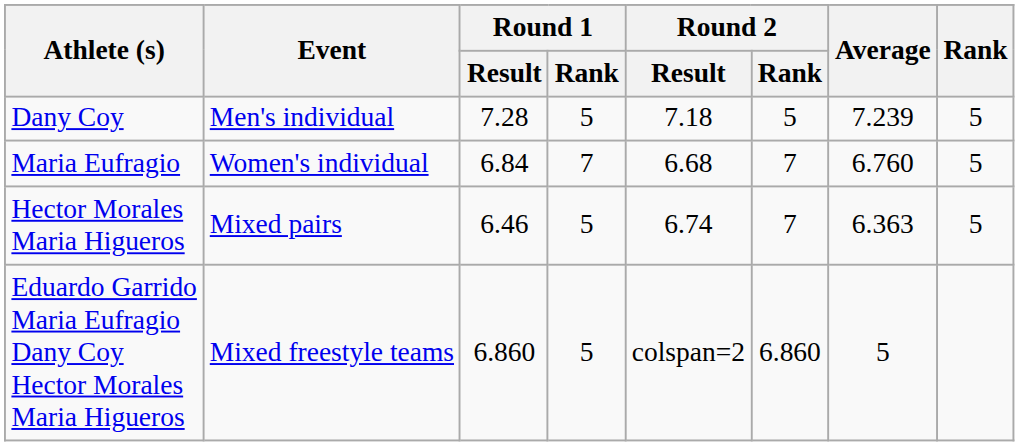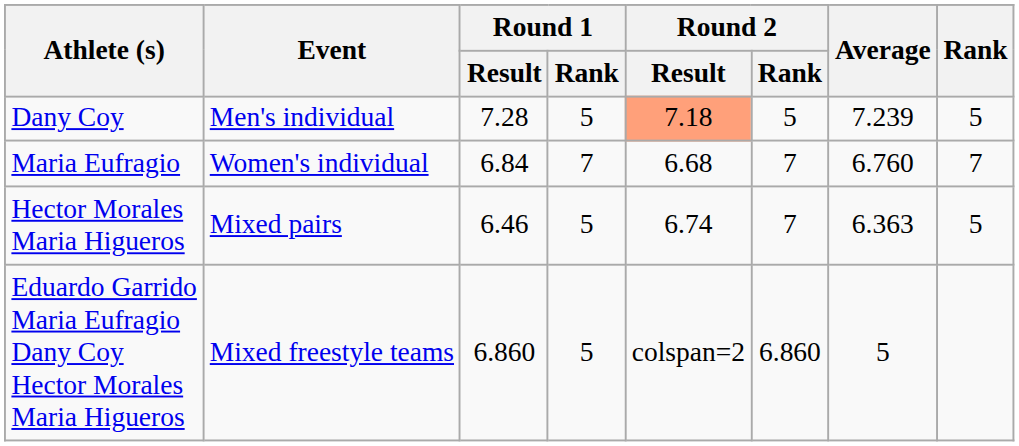(688, 118) no background -> (688, 118) lightsalmon background
(976, 163) 5 -> (976, 163) 7
